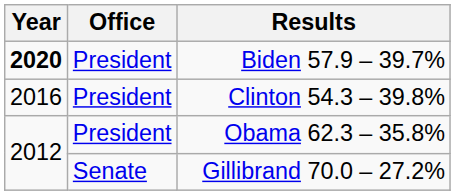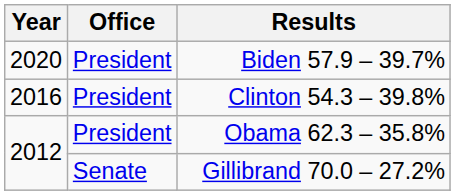(36, 60) bold -> (36, 60) normal
